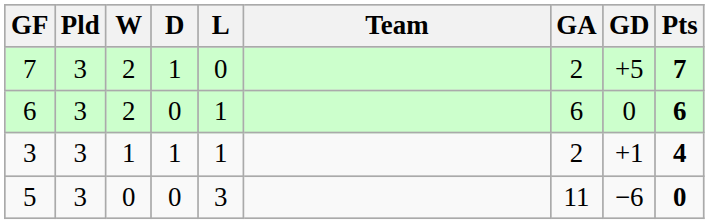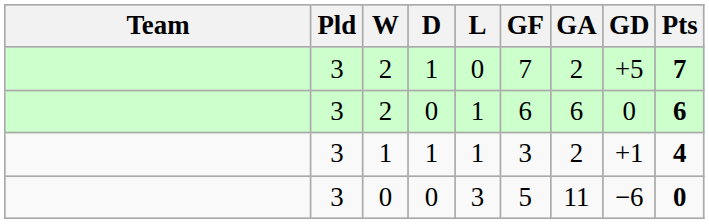columns swapped: (397, 25) <-> (30, 25)
